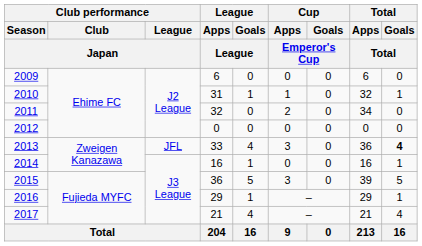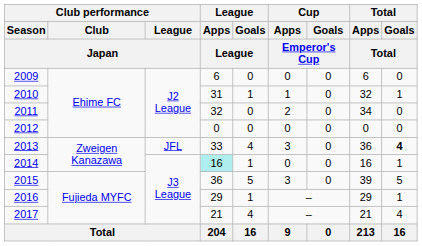(217, 163) no background -> (217, 163) paleturquoise background
